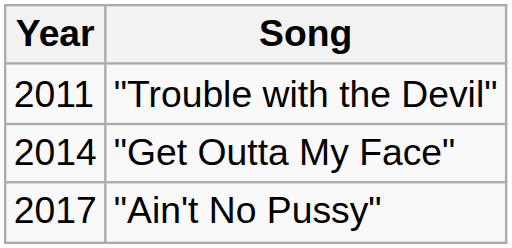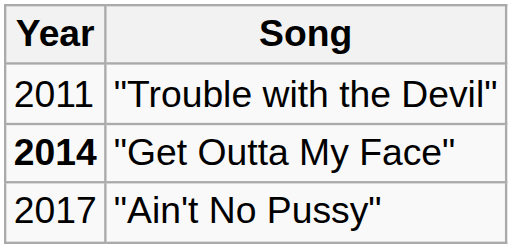(55, 152) normal -> (55, 152) bold
